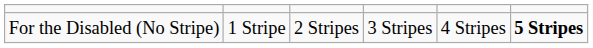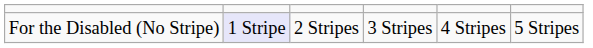(257, 27) no background -> (257, 27) lavender background
(549, 27) bold -> (547, 27) normal
